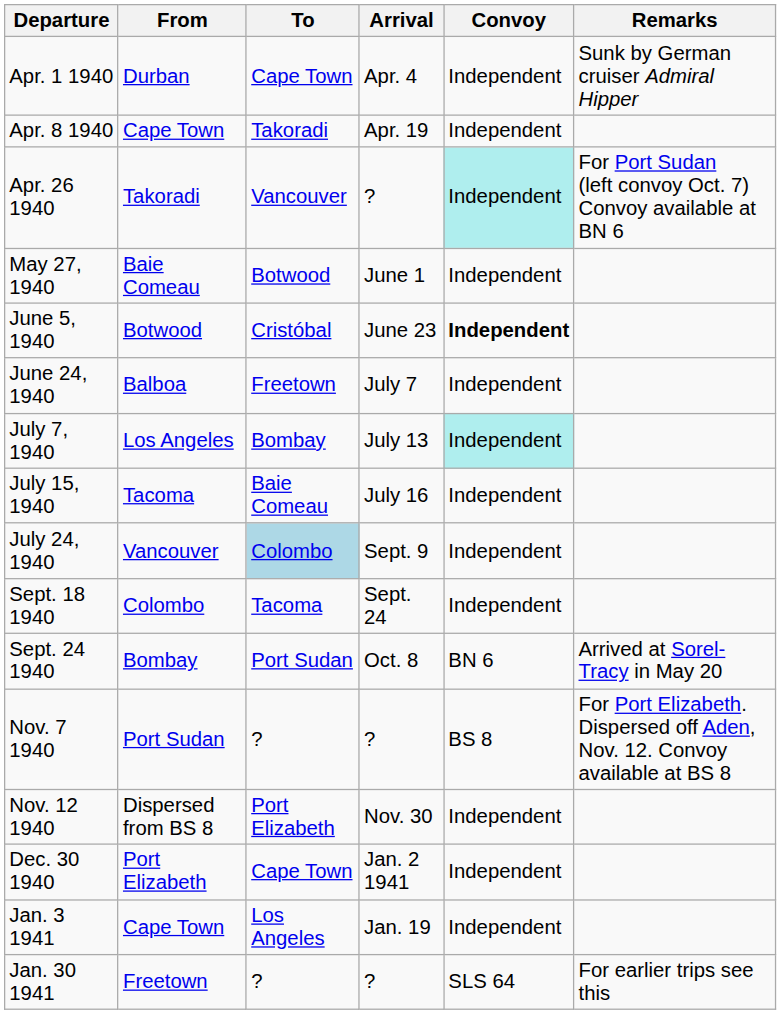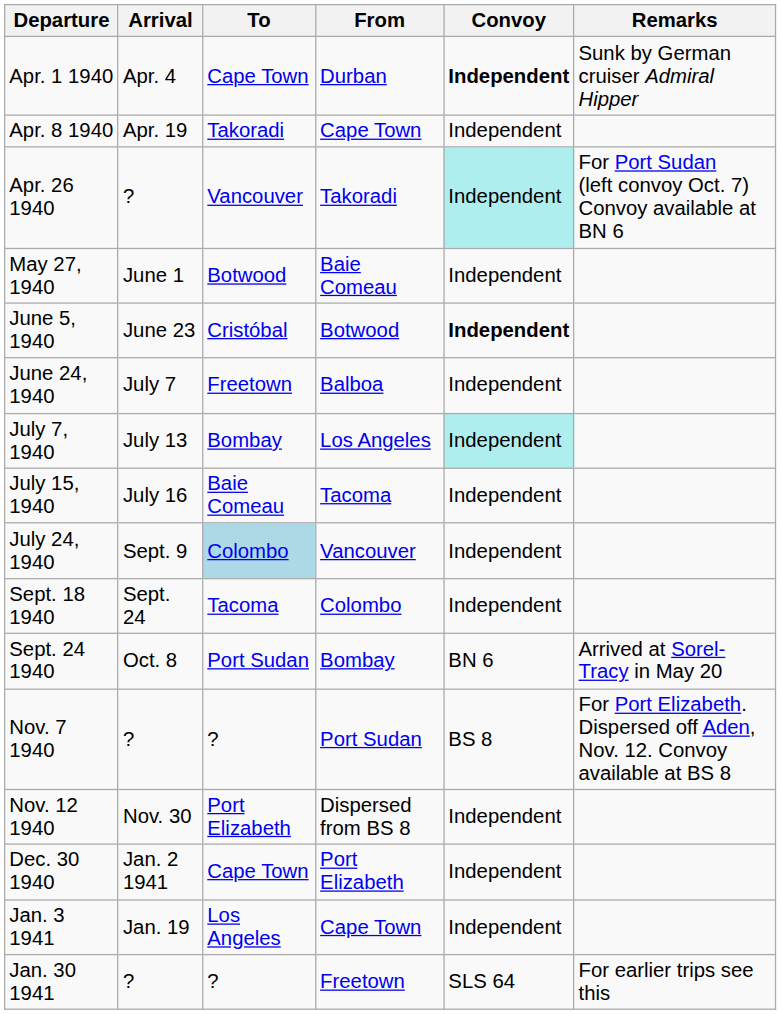columns swapped: (182, 20) <-> (402, 20)
(505, 75) normal -> (509, 75) bold
